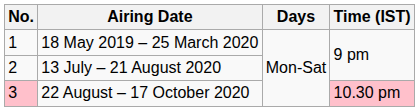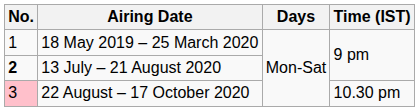(13, 67) normal -> (13, 67) bold
(367, 93) pink background -> (367, 93) no background
